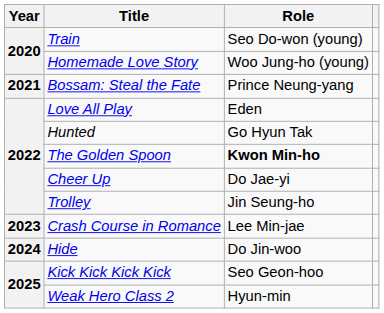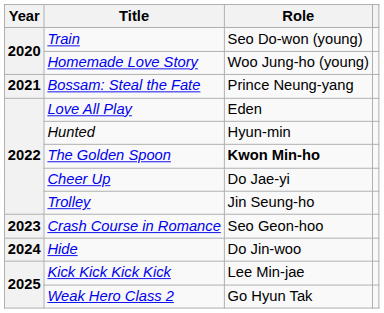(270, 132) Go Hyun Tak -> (259, 132) Hyun-min
(266, 226) Lee Min-jae -> (275, 226) Seo Geon-hoo
(275, 272) Seo Geon-hoo -> (266, 272) Lee Min-jae
(259, 296) Hyun-min -> (270, 296) Go Hyun Tak
